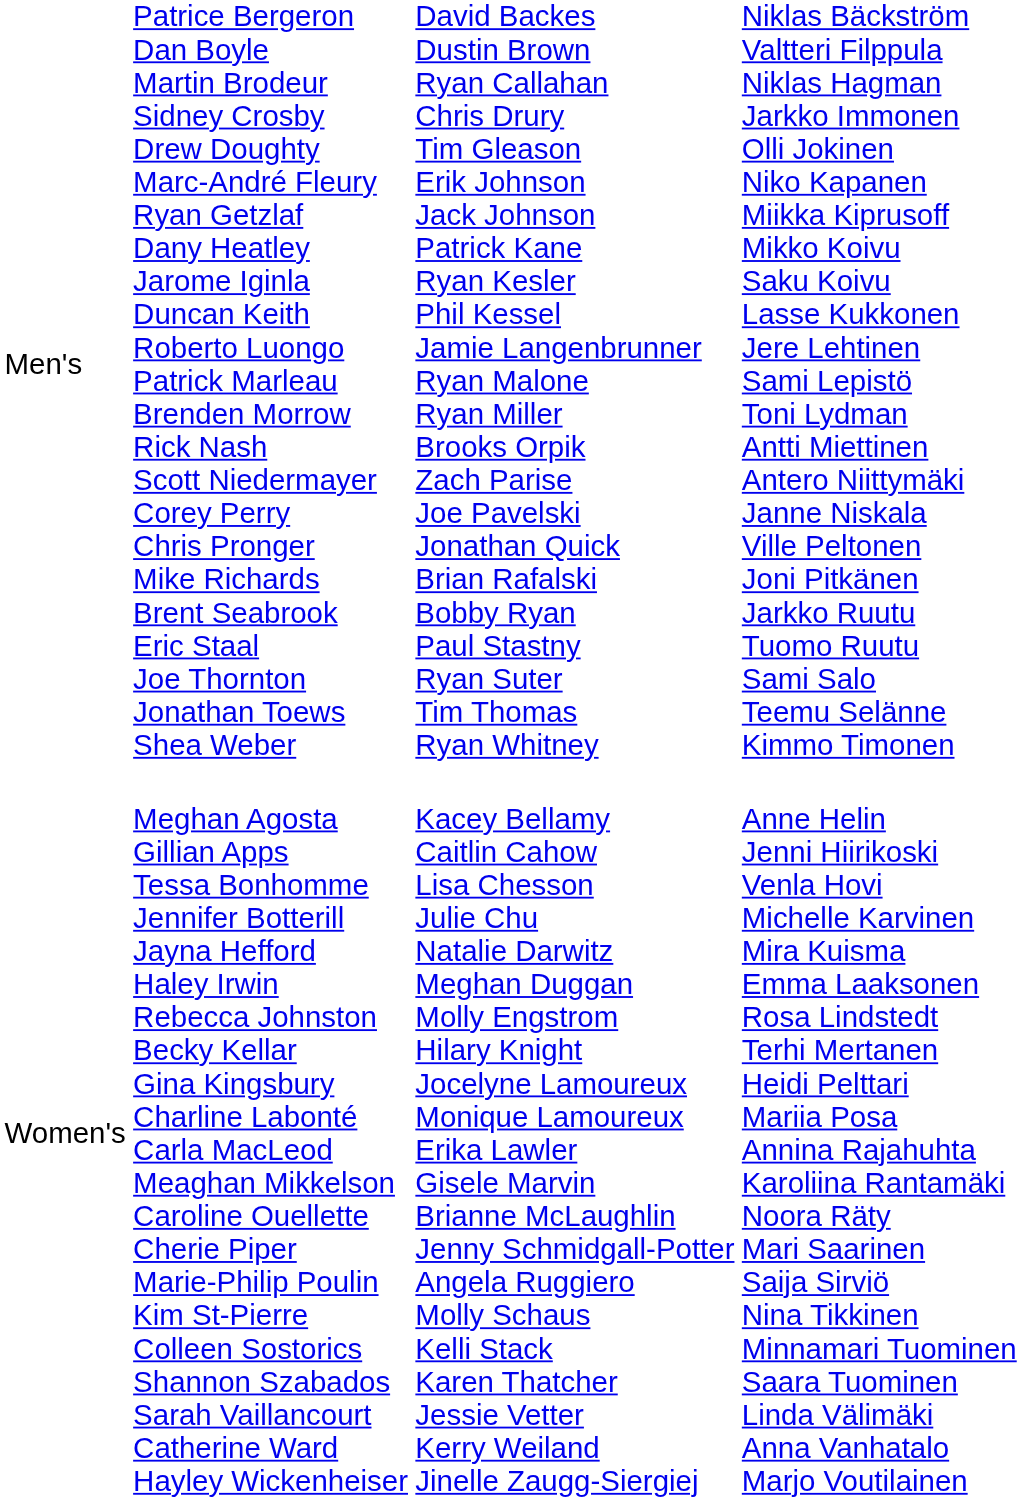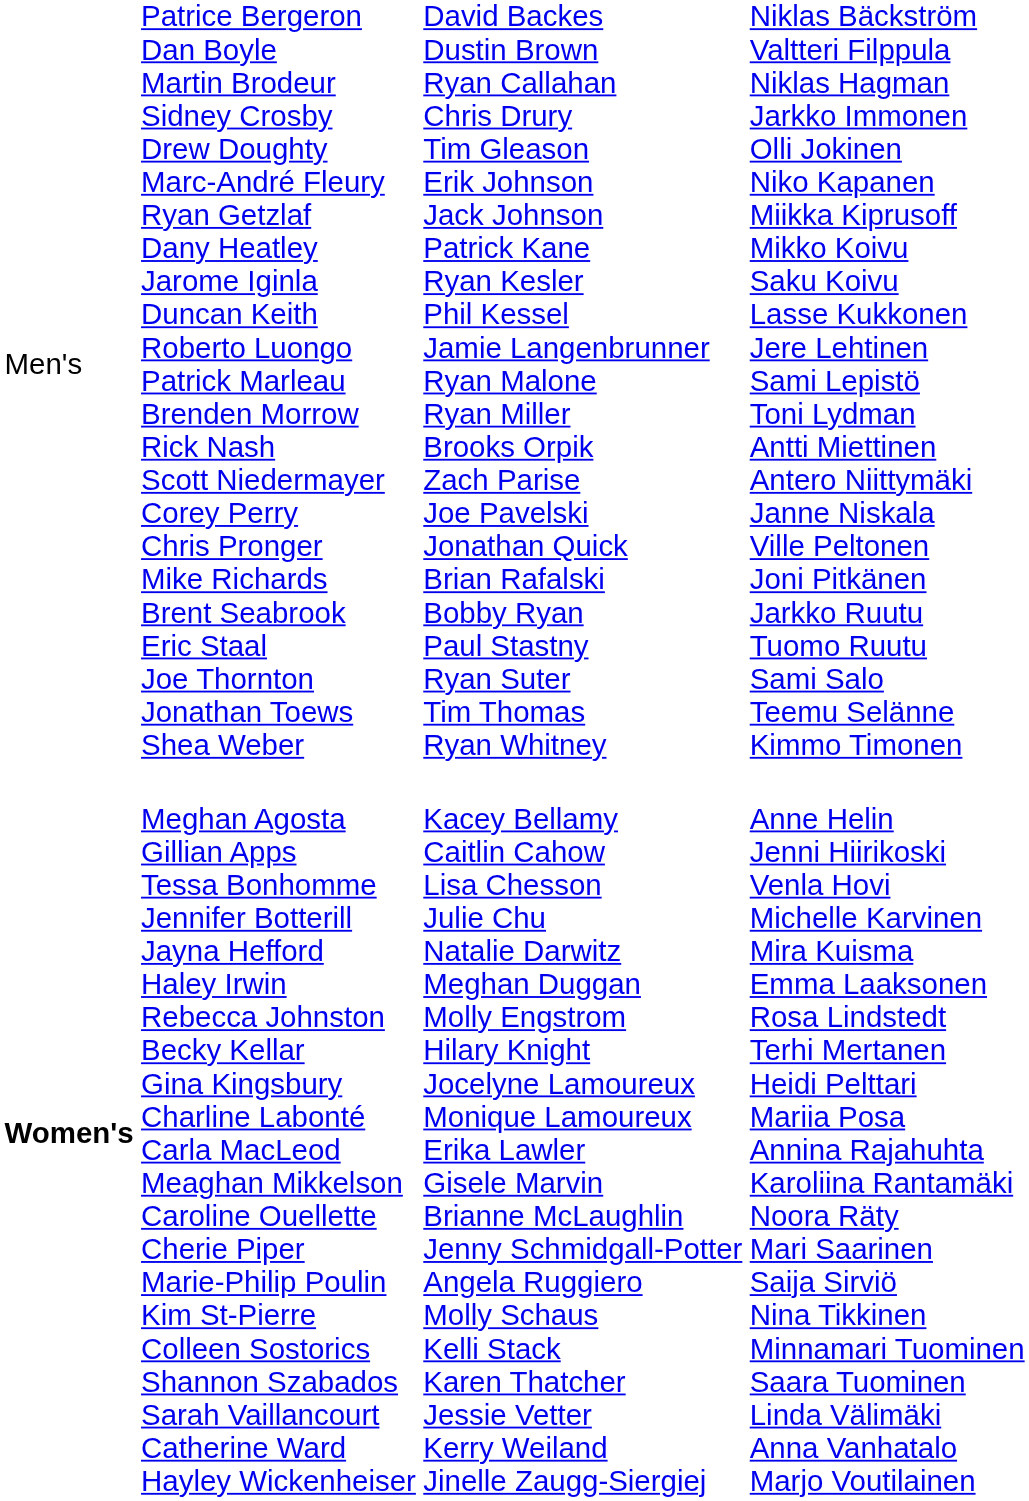(65, 1133) normal -> (69, 1133) bold
